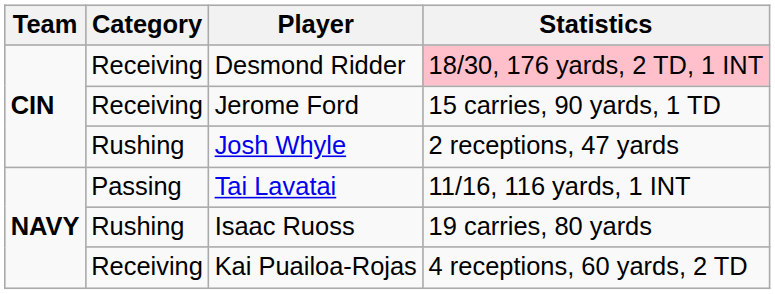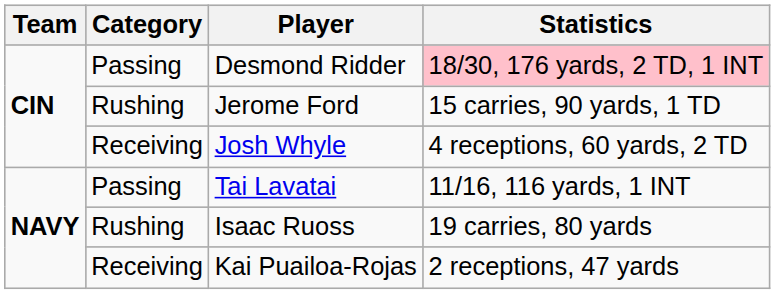(147, 65) Receiving -> (136, 65) Passing
(147, 105) Receiving -> (138, 105) Rushing
(138, 146) Rushing -> (147, 146) Receiving
(554, 146) 2 receptions, 47 yards -> (588, 146) 4 receptions, 60 yards, 2 TD
(588, 267) 4 receptions, 60 yards, 2 TD -> (554, 267) 2 receptions, 47 yards
